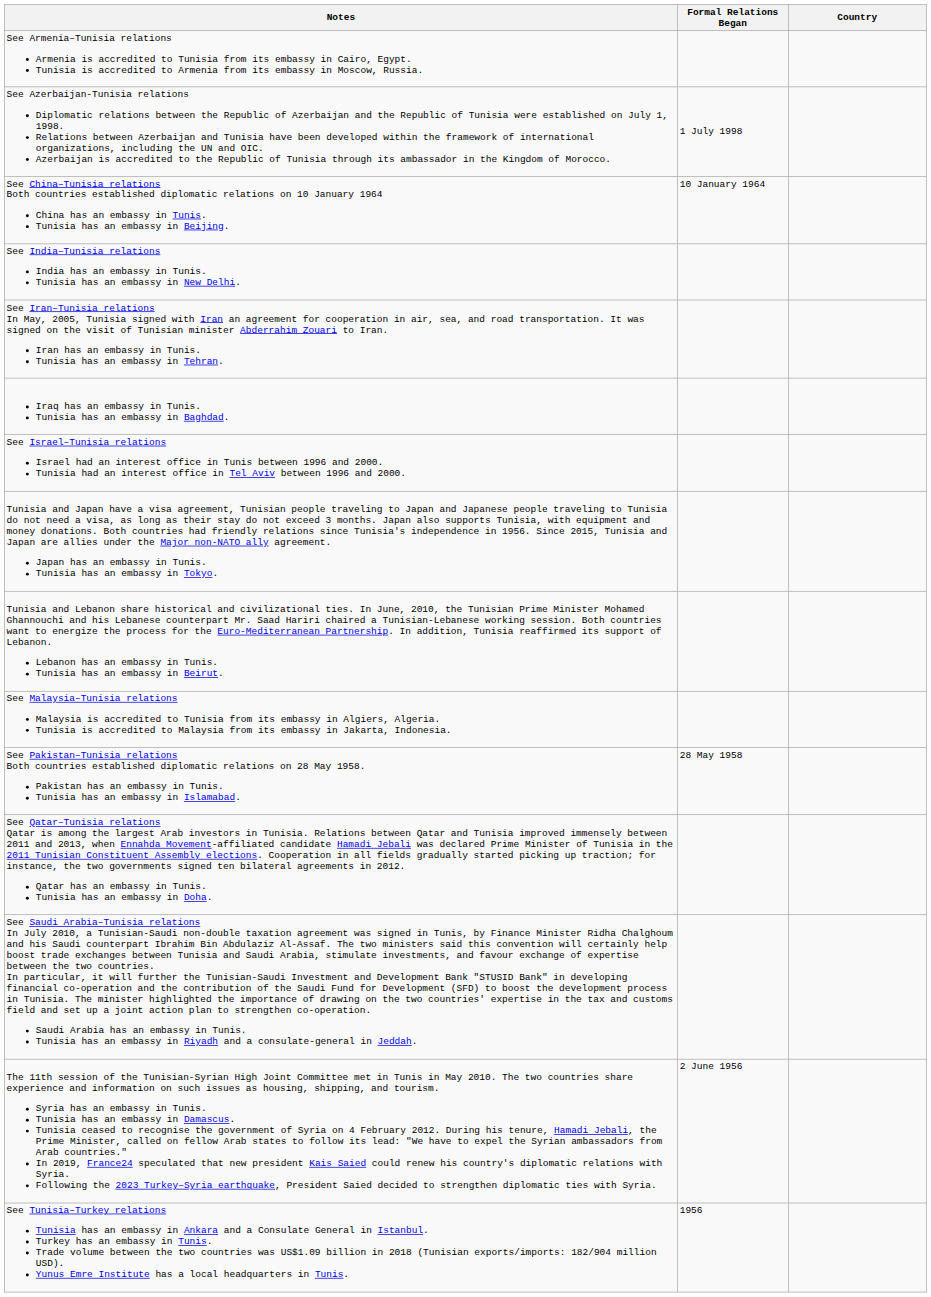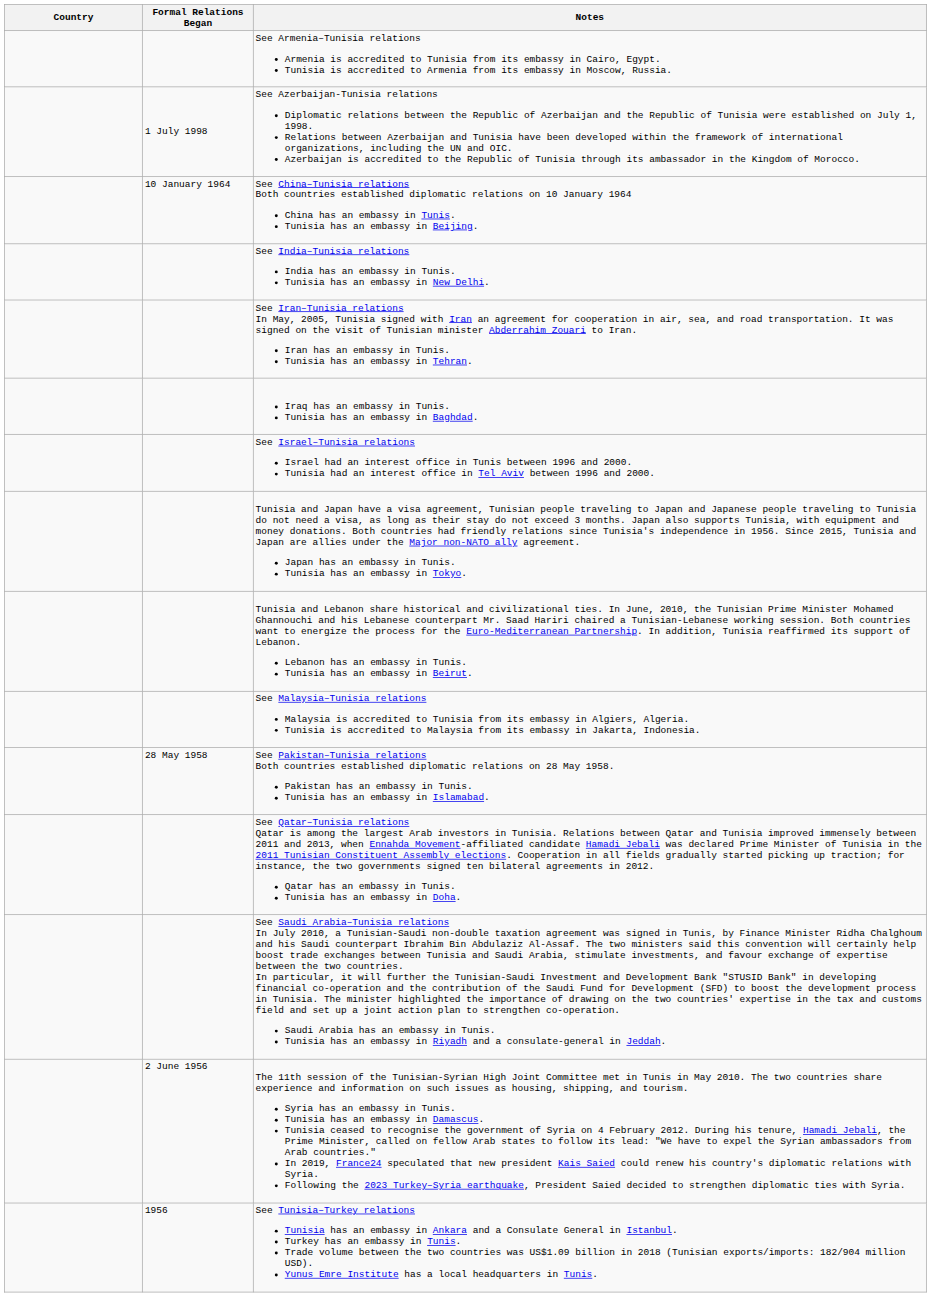columns swapped: (857, 18) <-> (341, 18)
